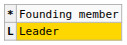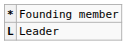(39, 31) gold background -> (39, 31) no background
